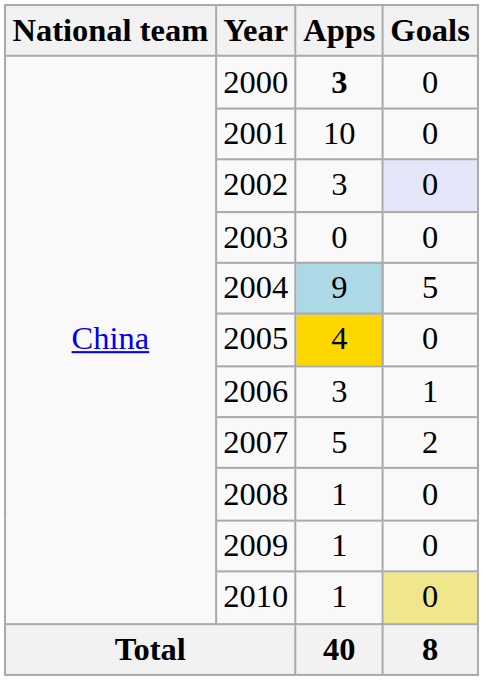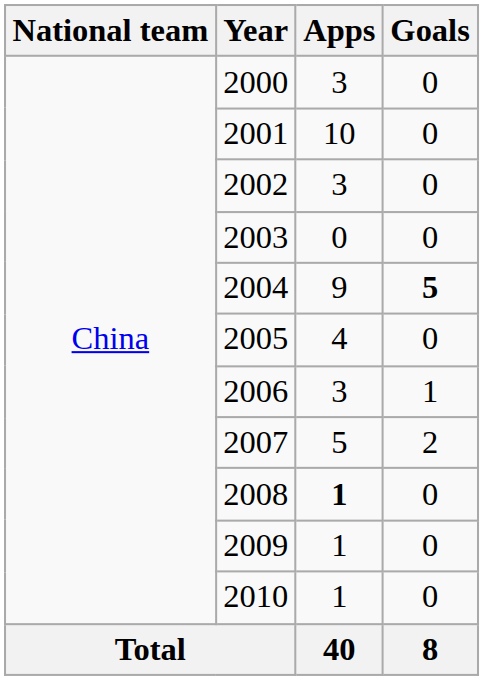(339, 81) bold -> (339, 81) normal
(430, 184) lavender background -> (430, 184) no background
(339, 287) lightblue background -> (339, 287) no background
(430, 287) normal -> (430, 287) bold
(339, 339) gold background -> (339, 339) no background
(339, 493) normal -> (339, 493) bold
(430, 596) khaki background -> (430, 596) no background
